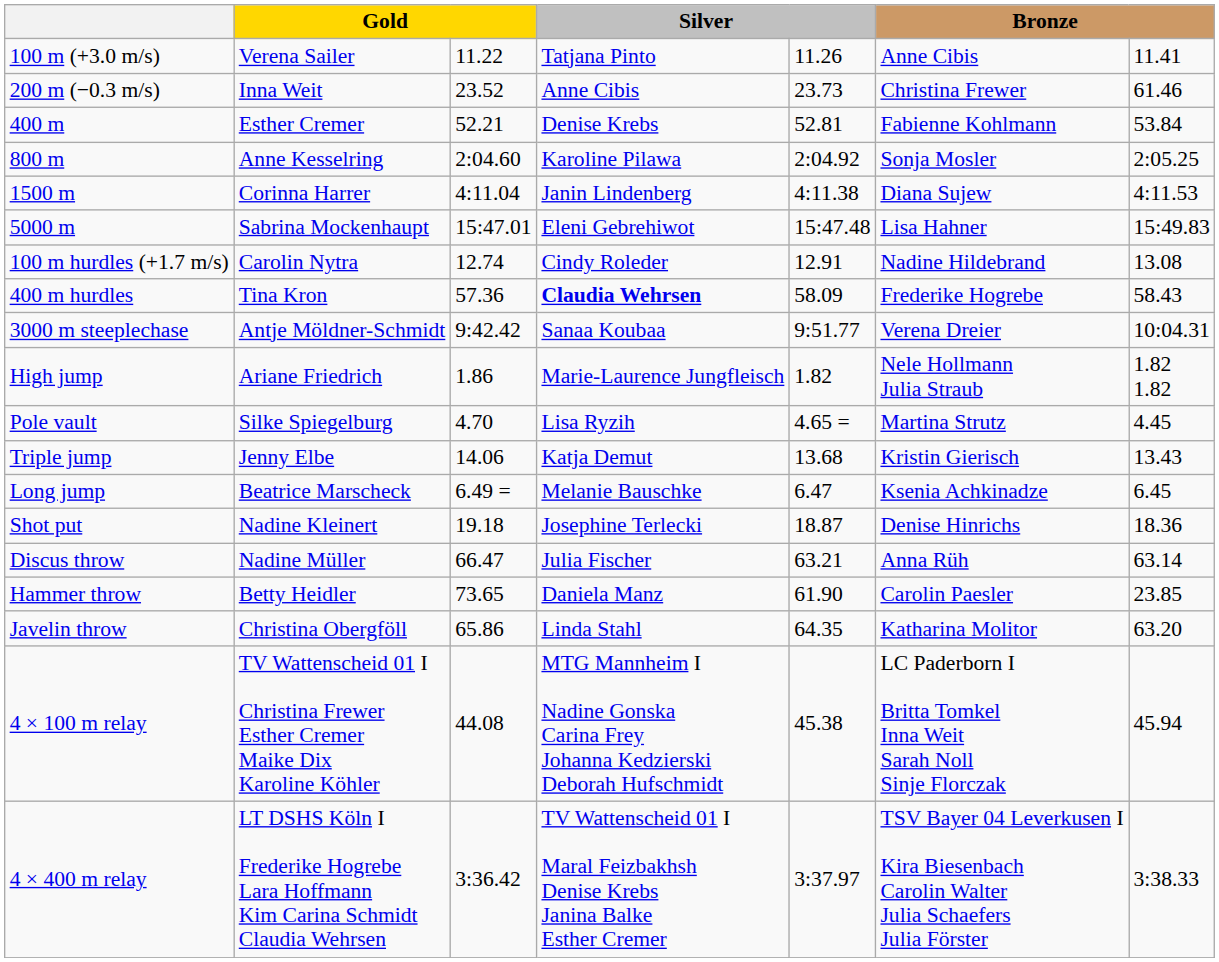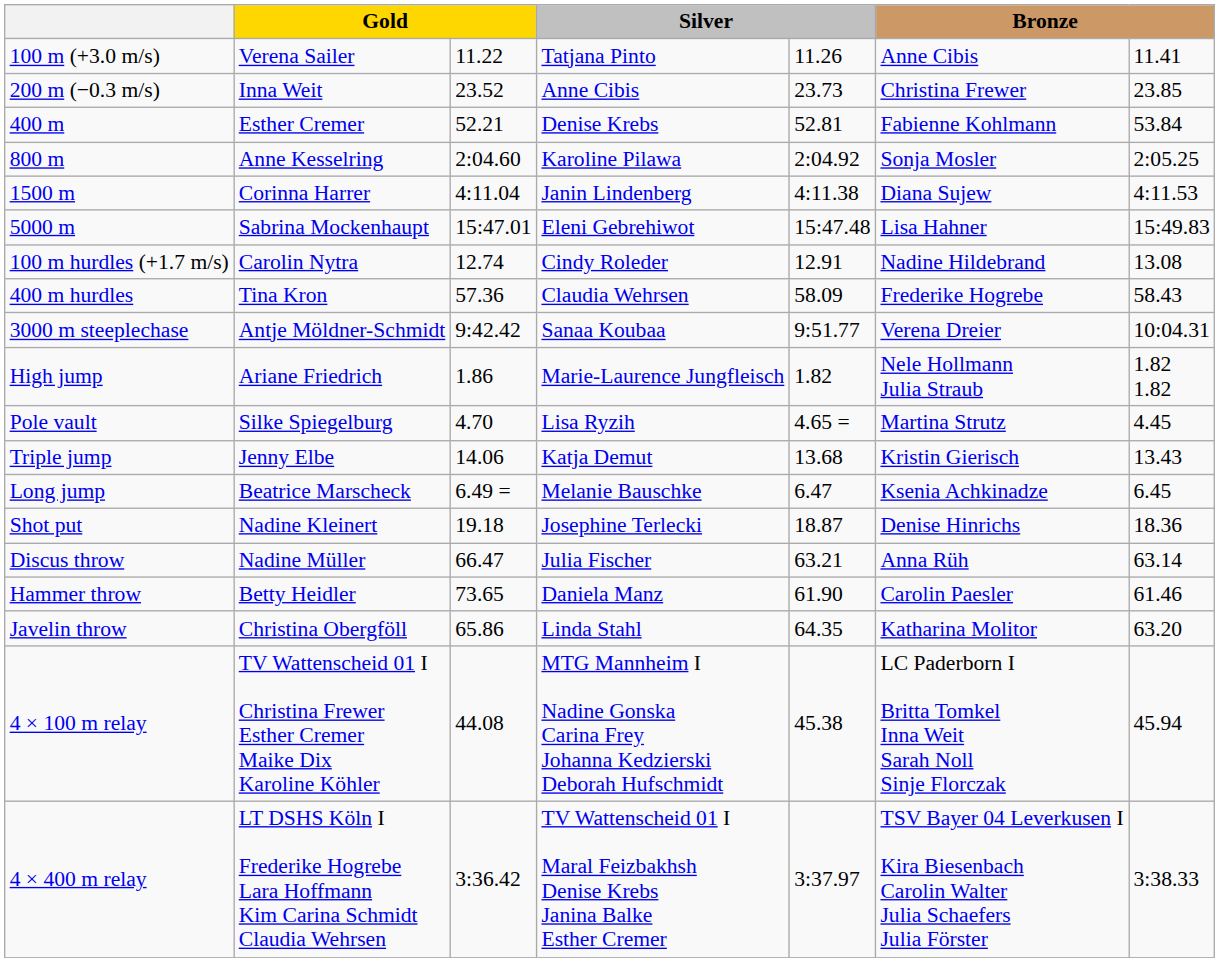(1158, 90) 61.46 -> (1158, 90) 23.85
(621, 295) bold -> (615, 295) normal
(1158, 594) 23.85 -> (1158, 594) 61.46
